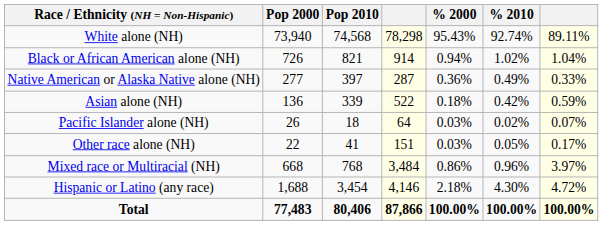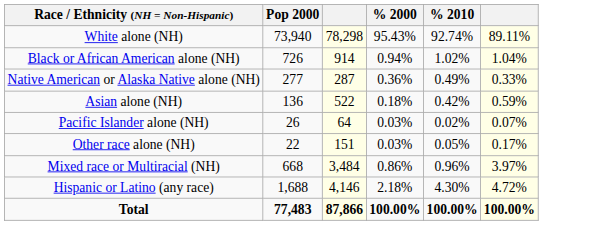- column: (352, 15)
